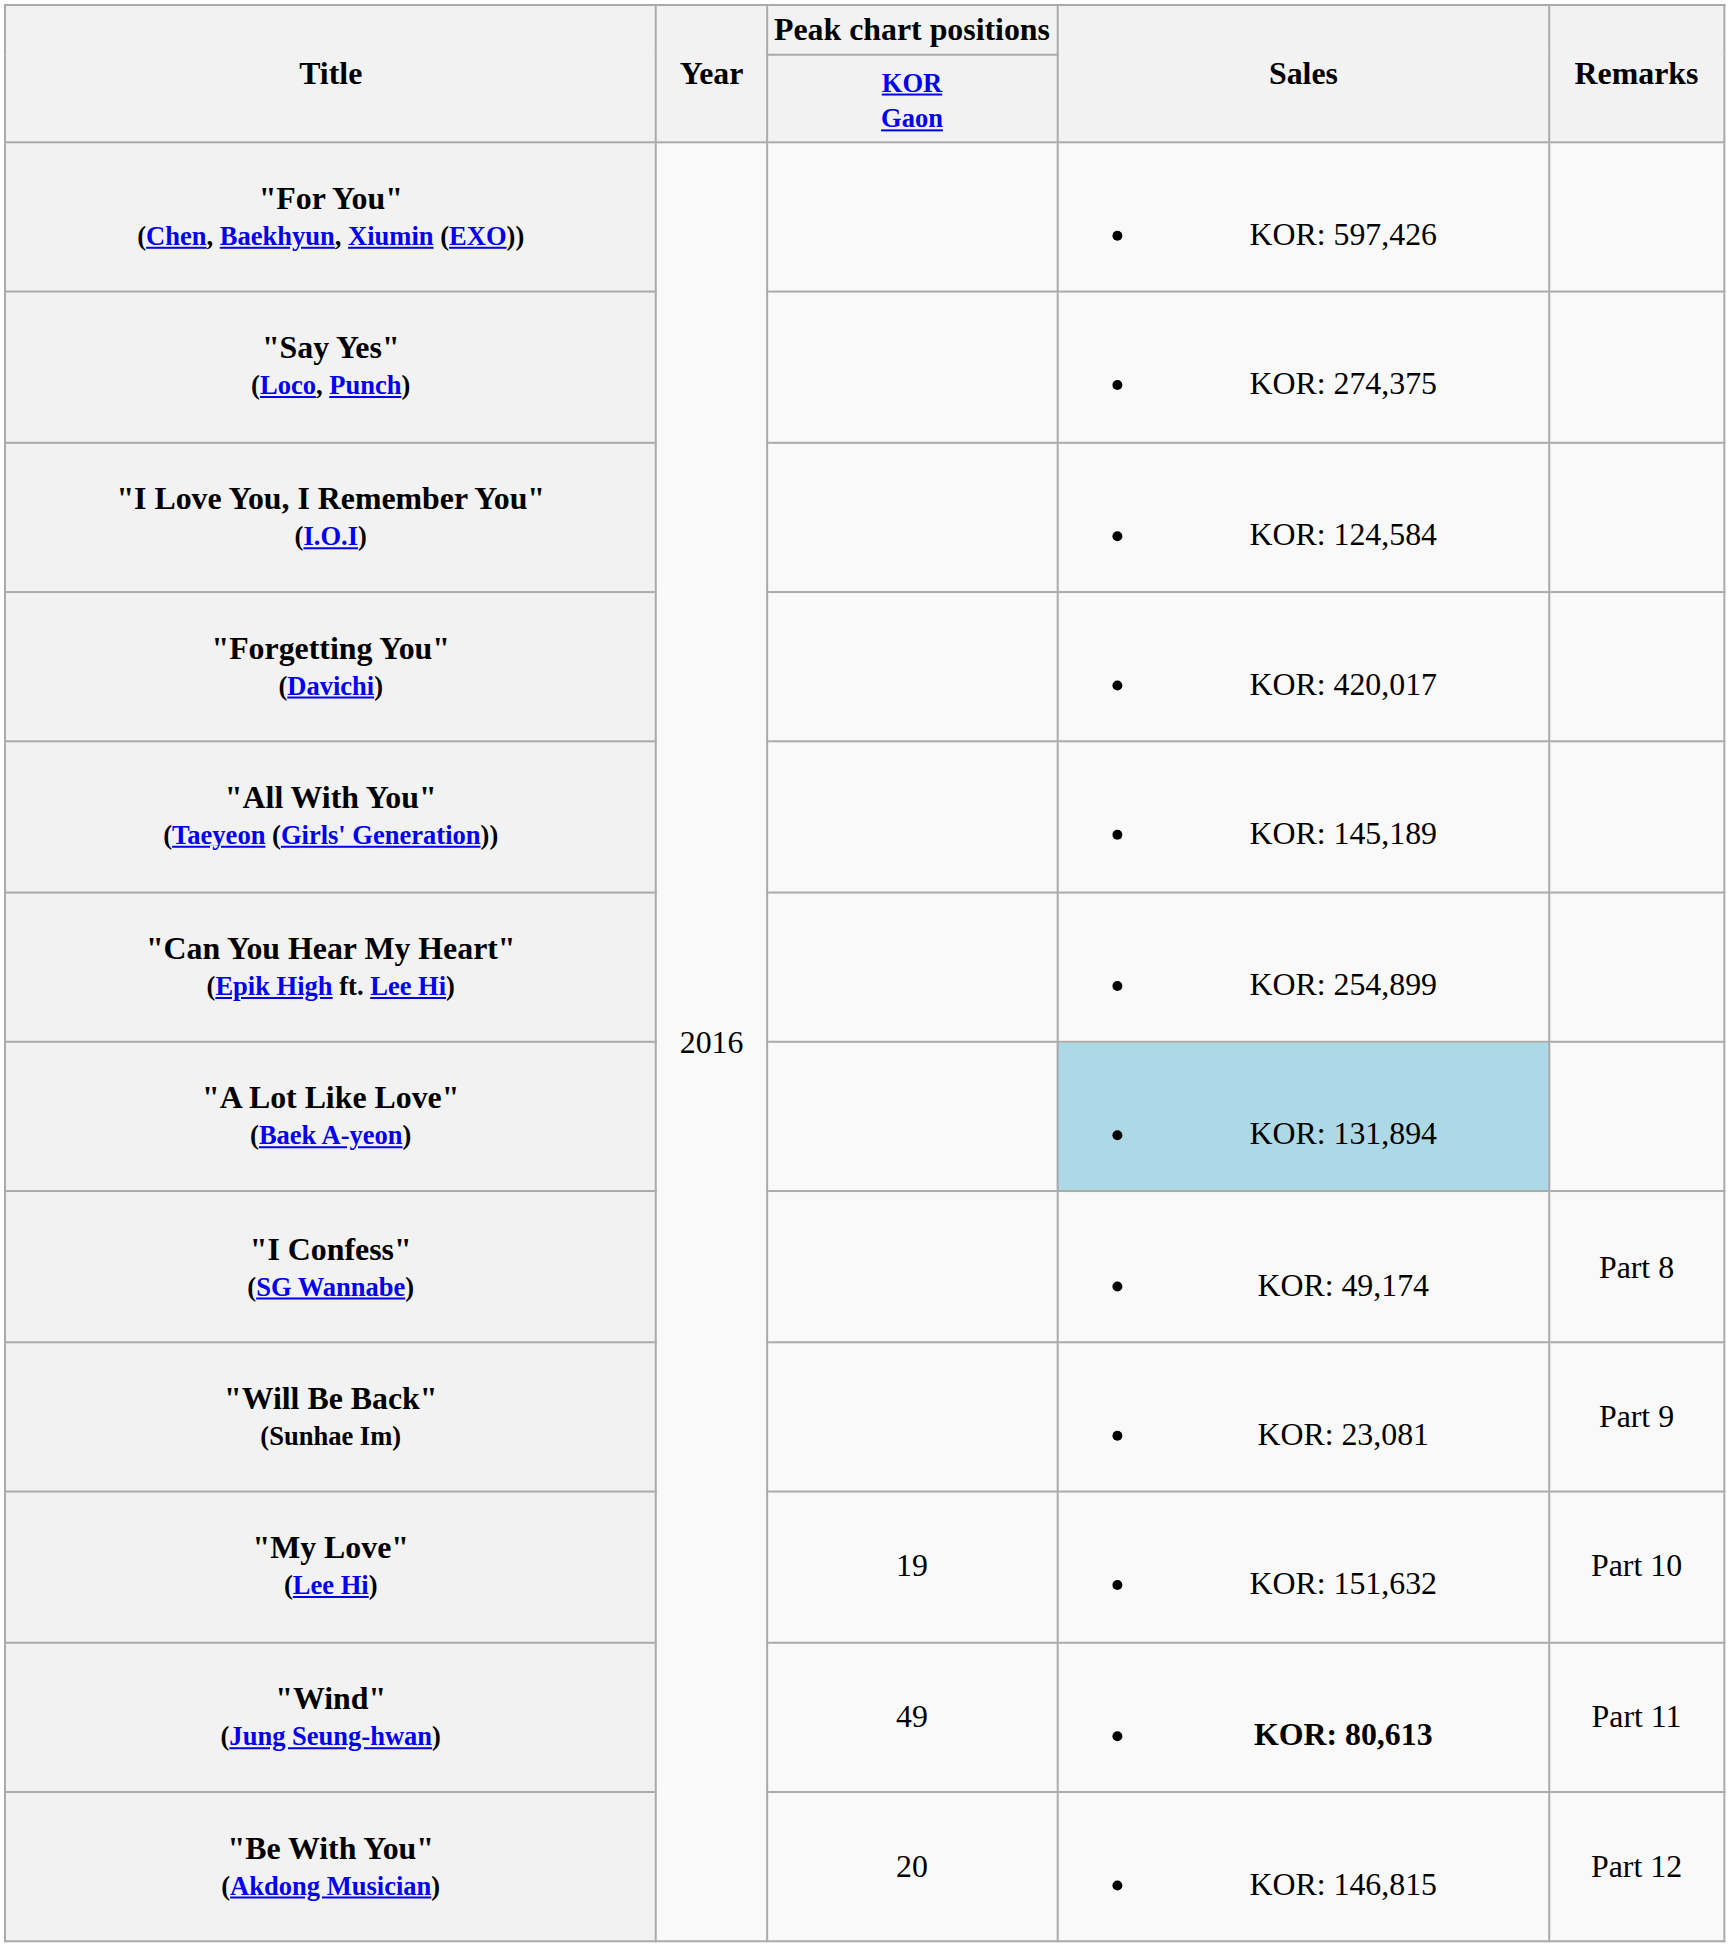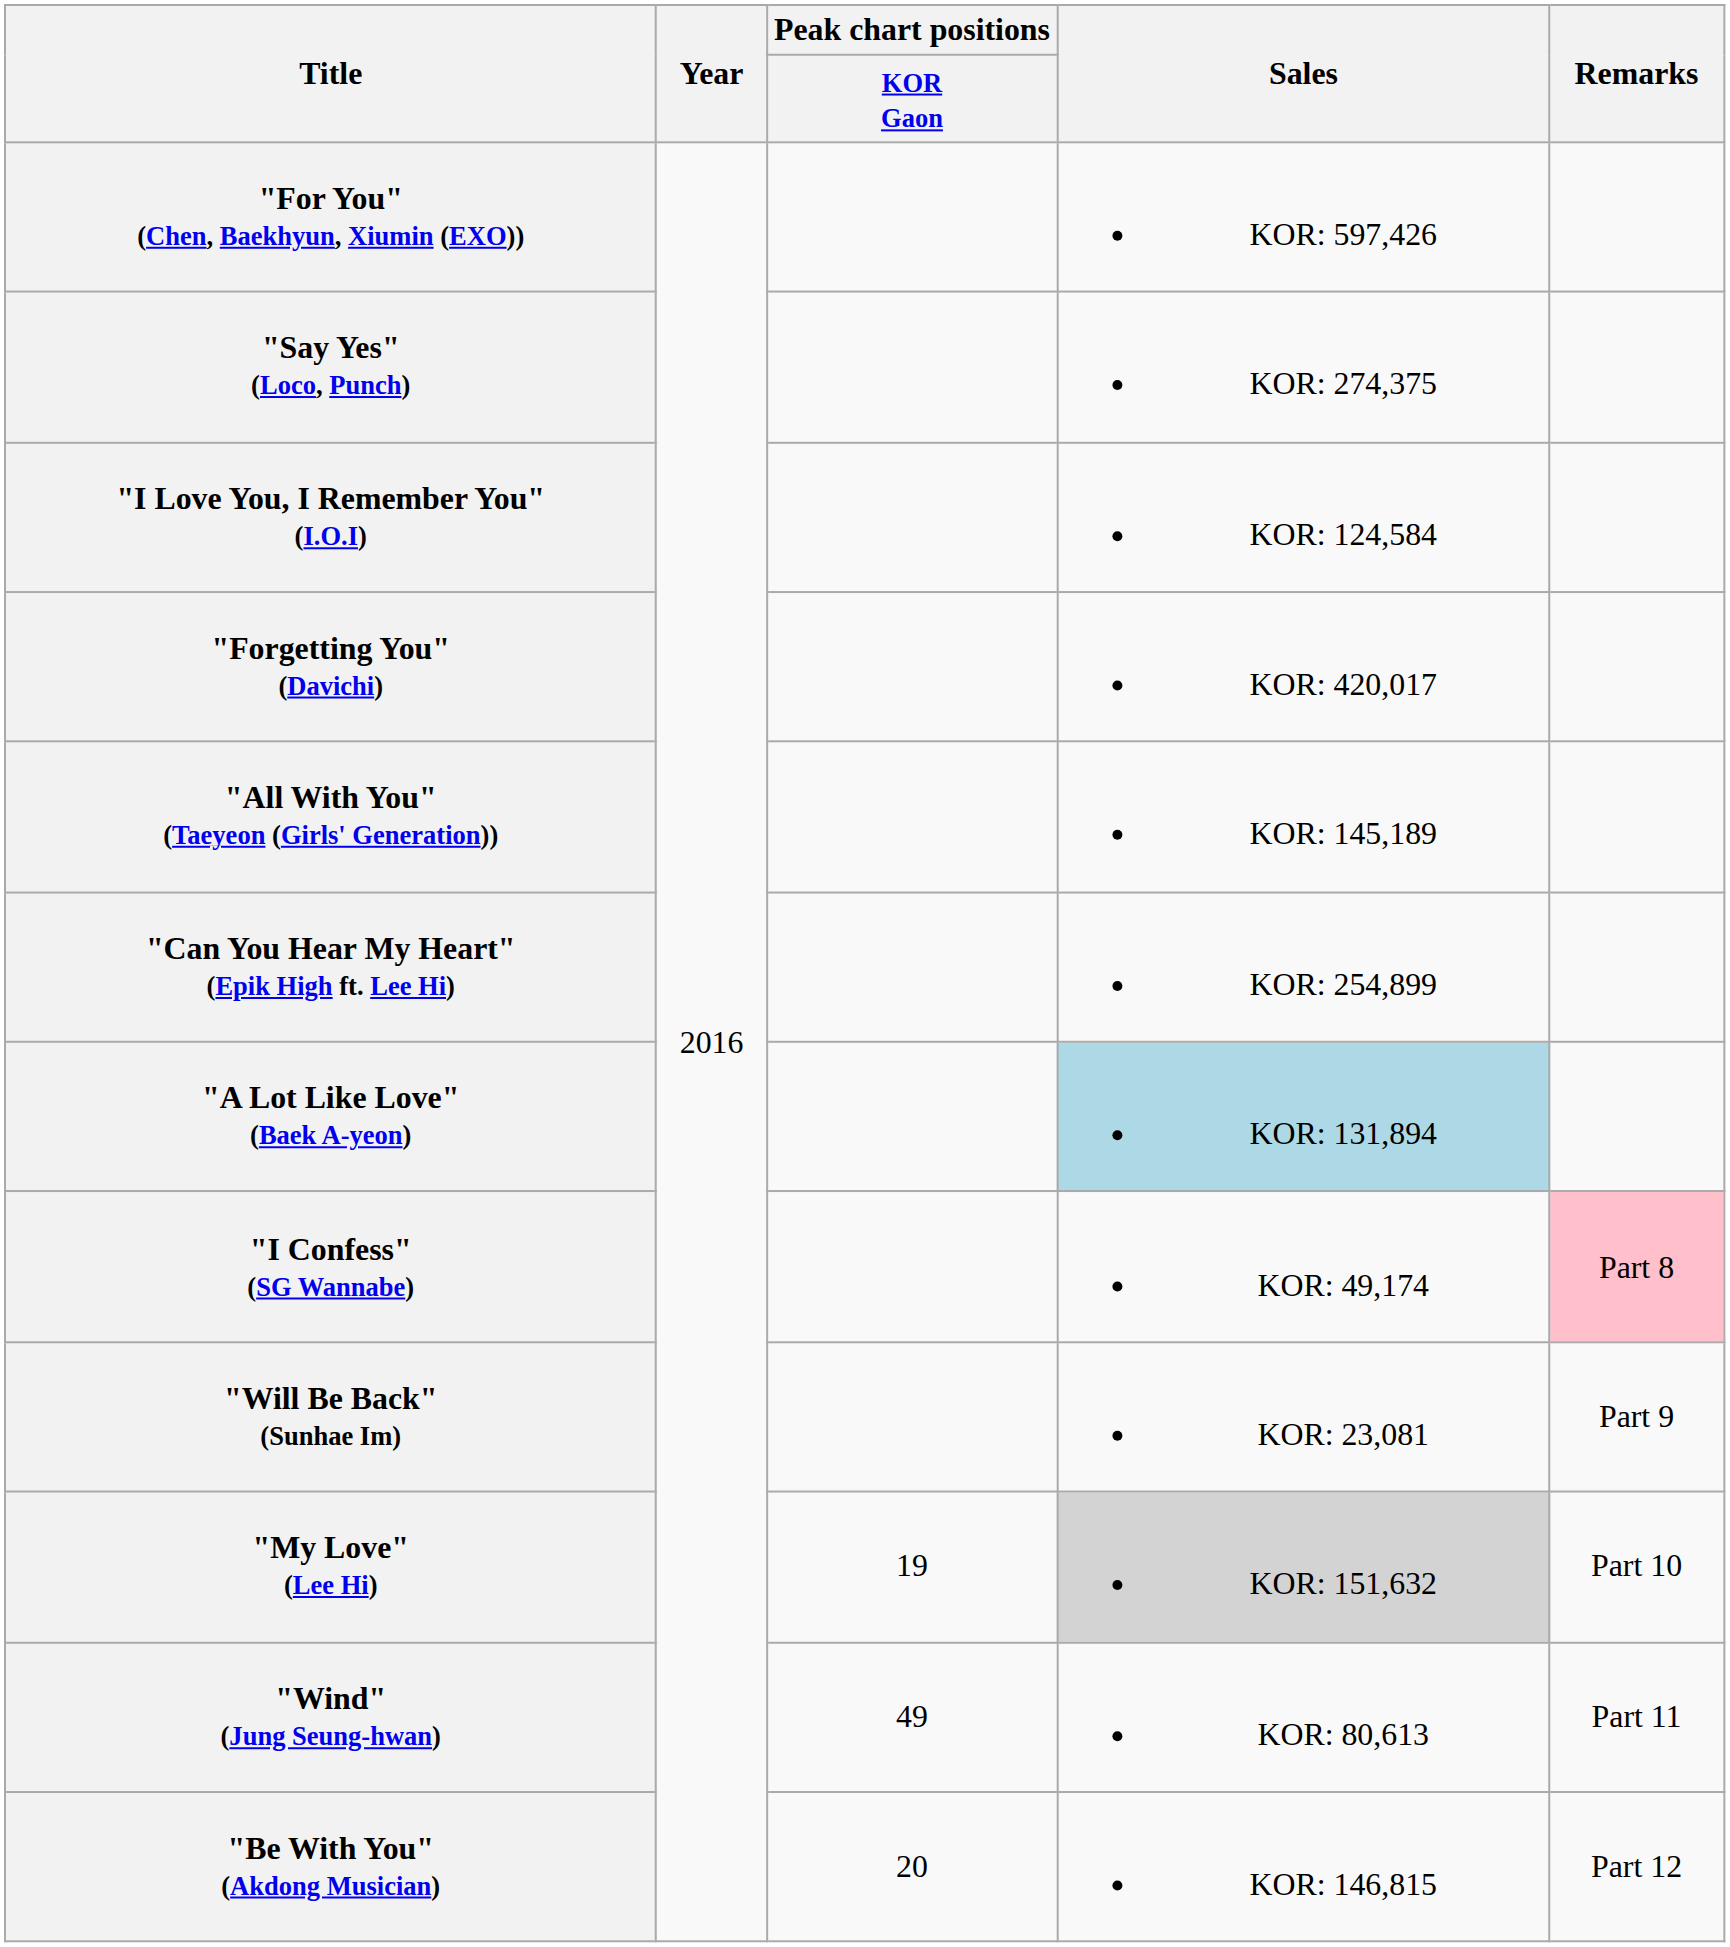(1637, 1266) no background -> (1637, 1266) pink background
(1303, 1585) no background -> (1303, 1585) lightgrey background
(1303, 1735) bold -> (1303, 1735) normal
